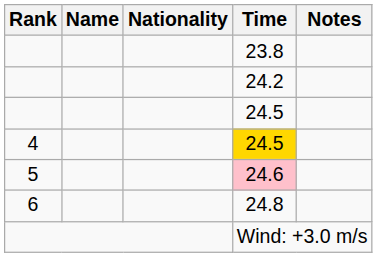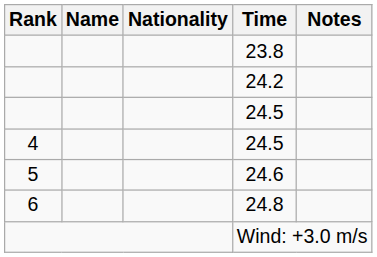(265, 143) gold background -> (265, 143) no background
(265, 174) pink background -> (265, 174) no background
